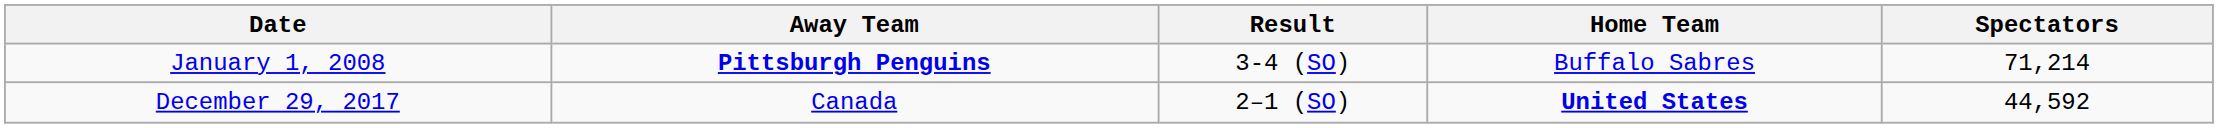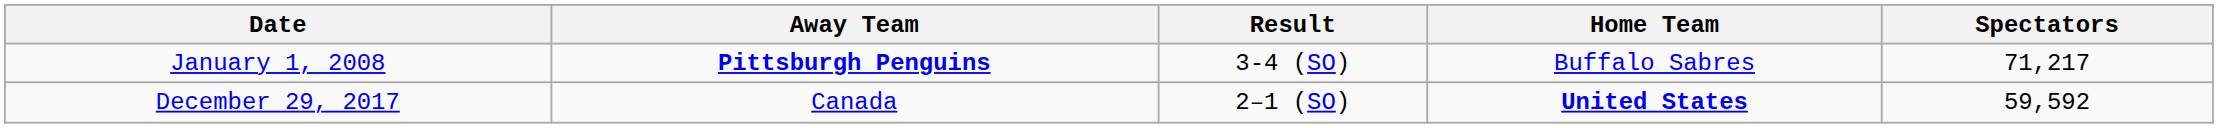(2047, 63) 71,214 -> (2047, 63) 71,217
(2047, 102) 44,592 -> (2047, 102) 59,592
